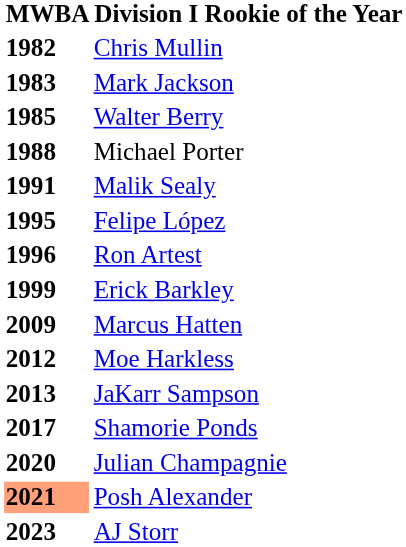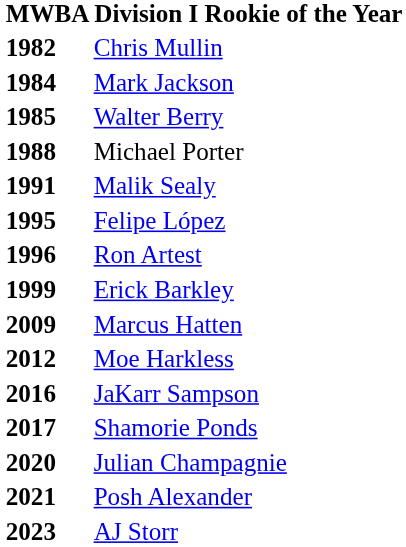(31, 82) 1983 -> (31, 82) 1984
(31, 393) 2013 -> (31, 393) 2016
(31, 497) lightsalmon background -> (31, 497) no background
